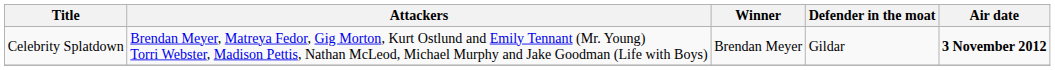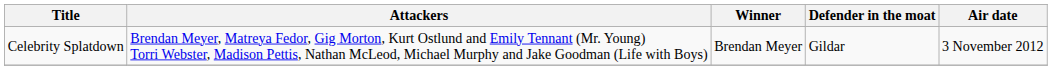(994, 45) bold -> (993, 45) normal
